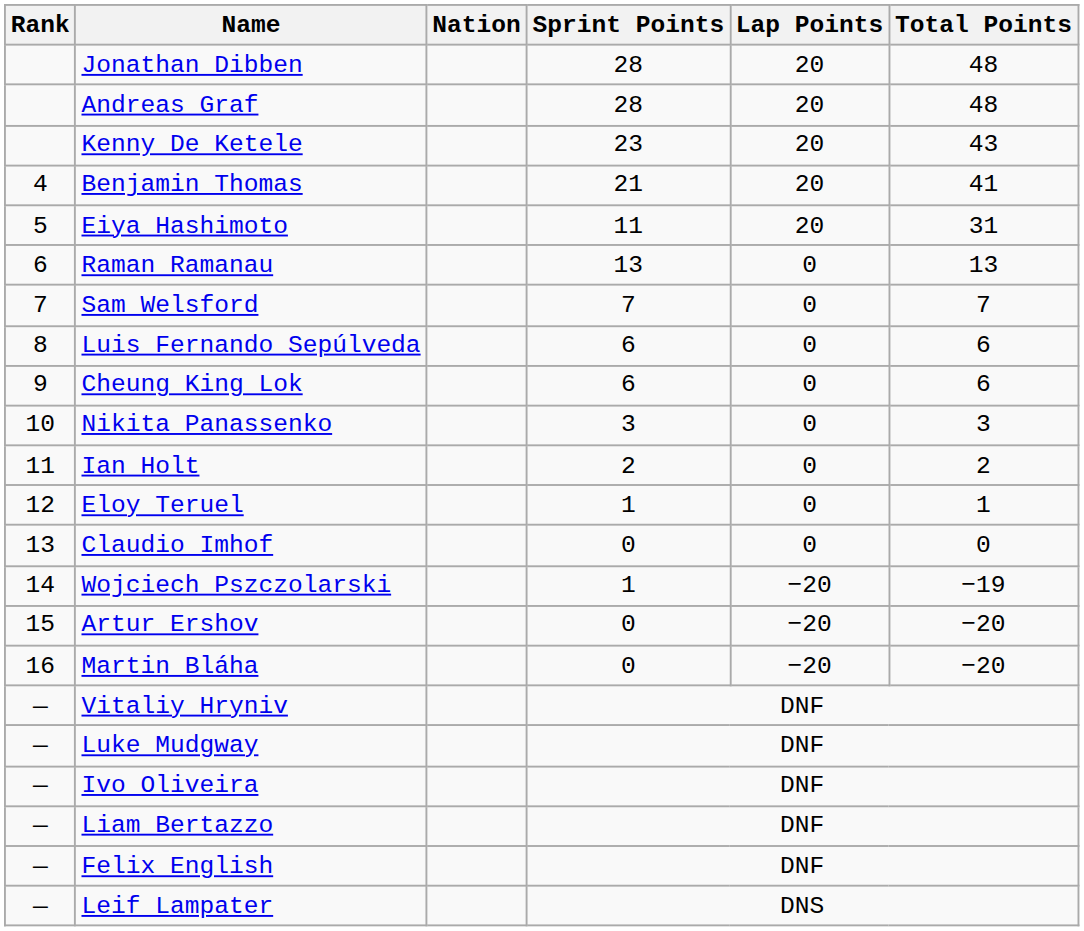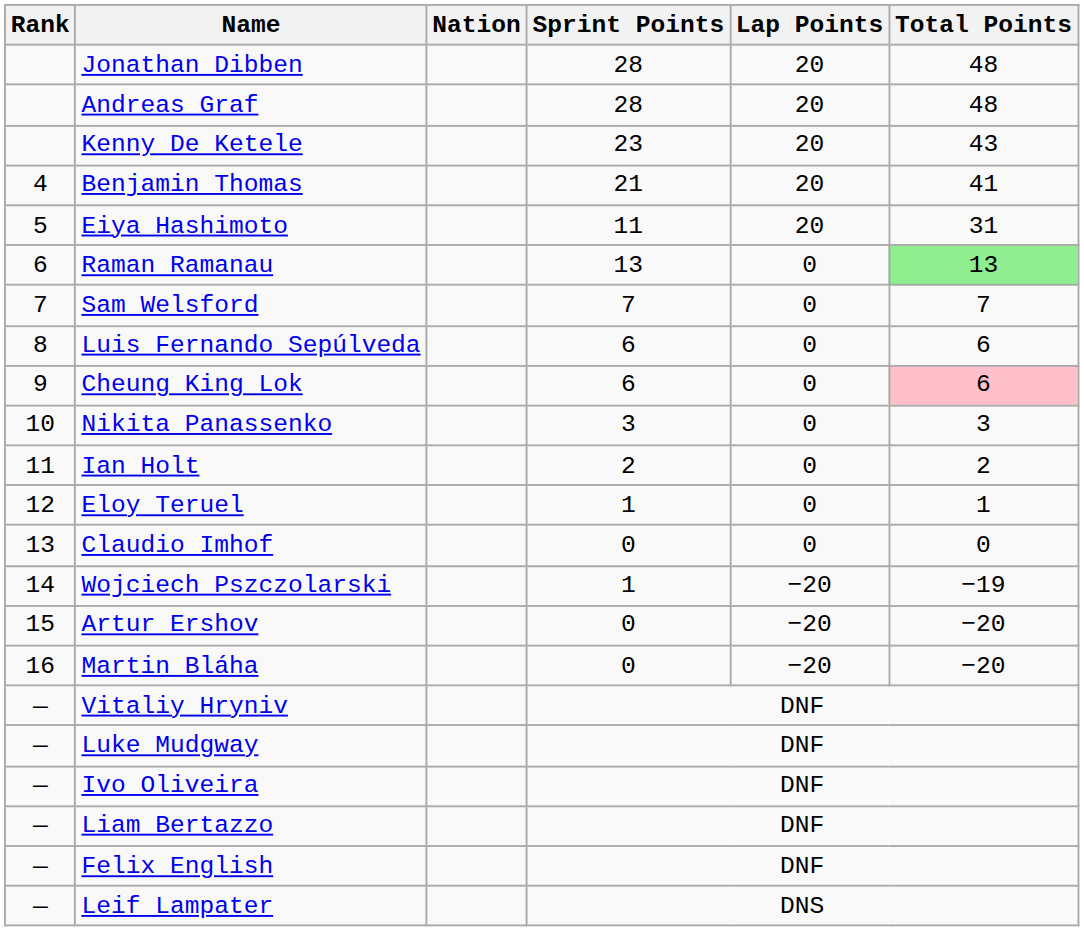(983, 265) no background -> (983, 265) lightgreen background
(983, 385) no background -> (983, 385) pink background
